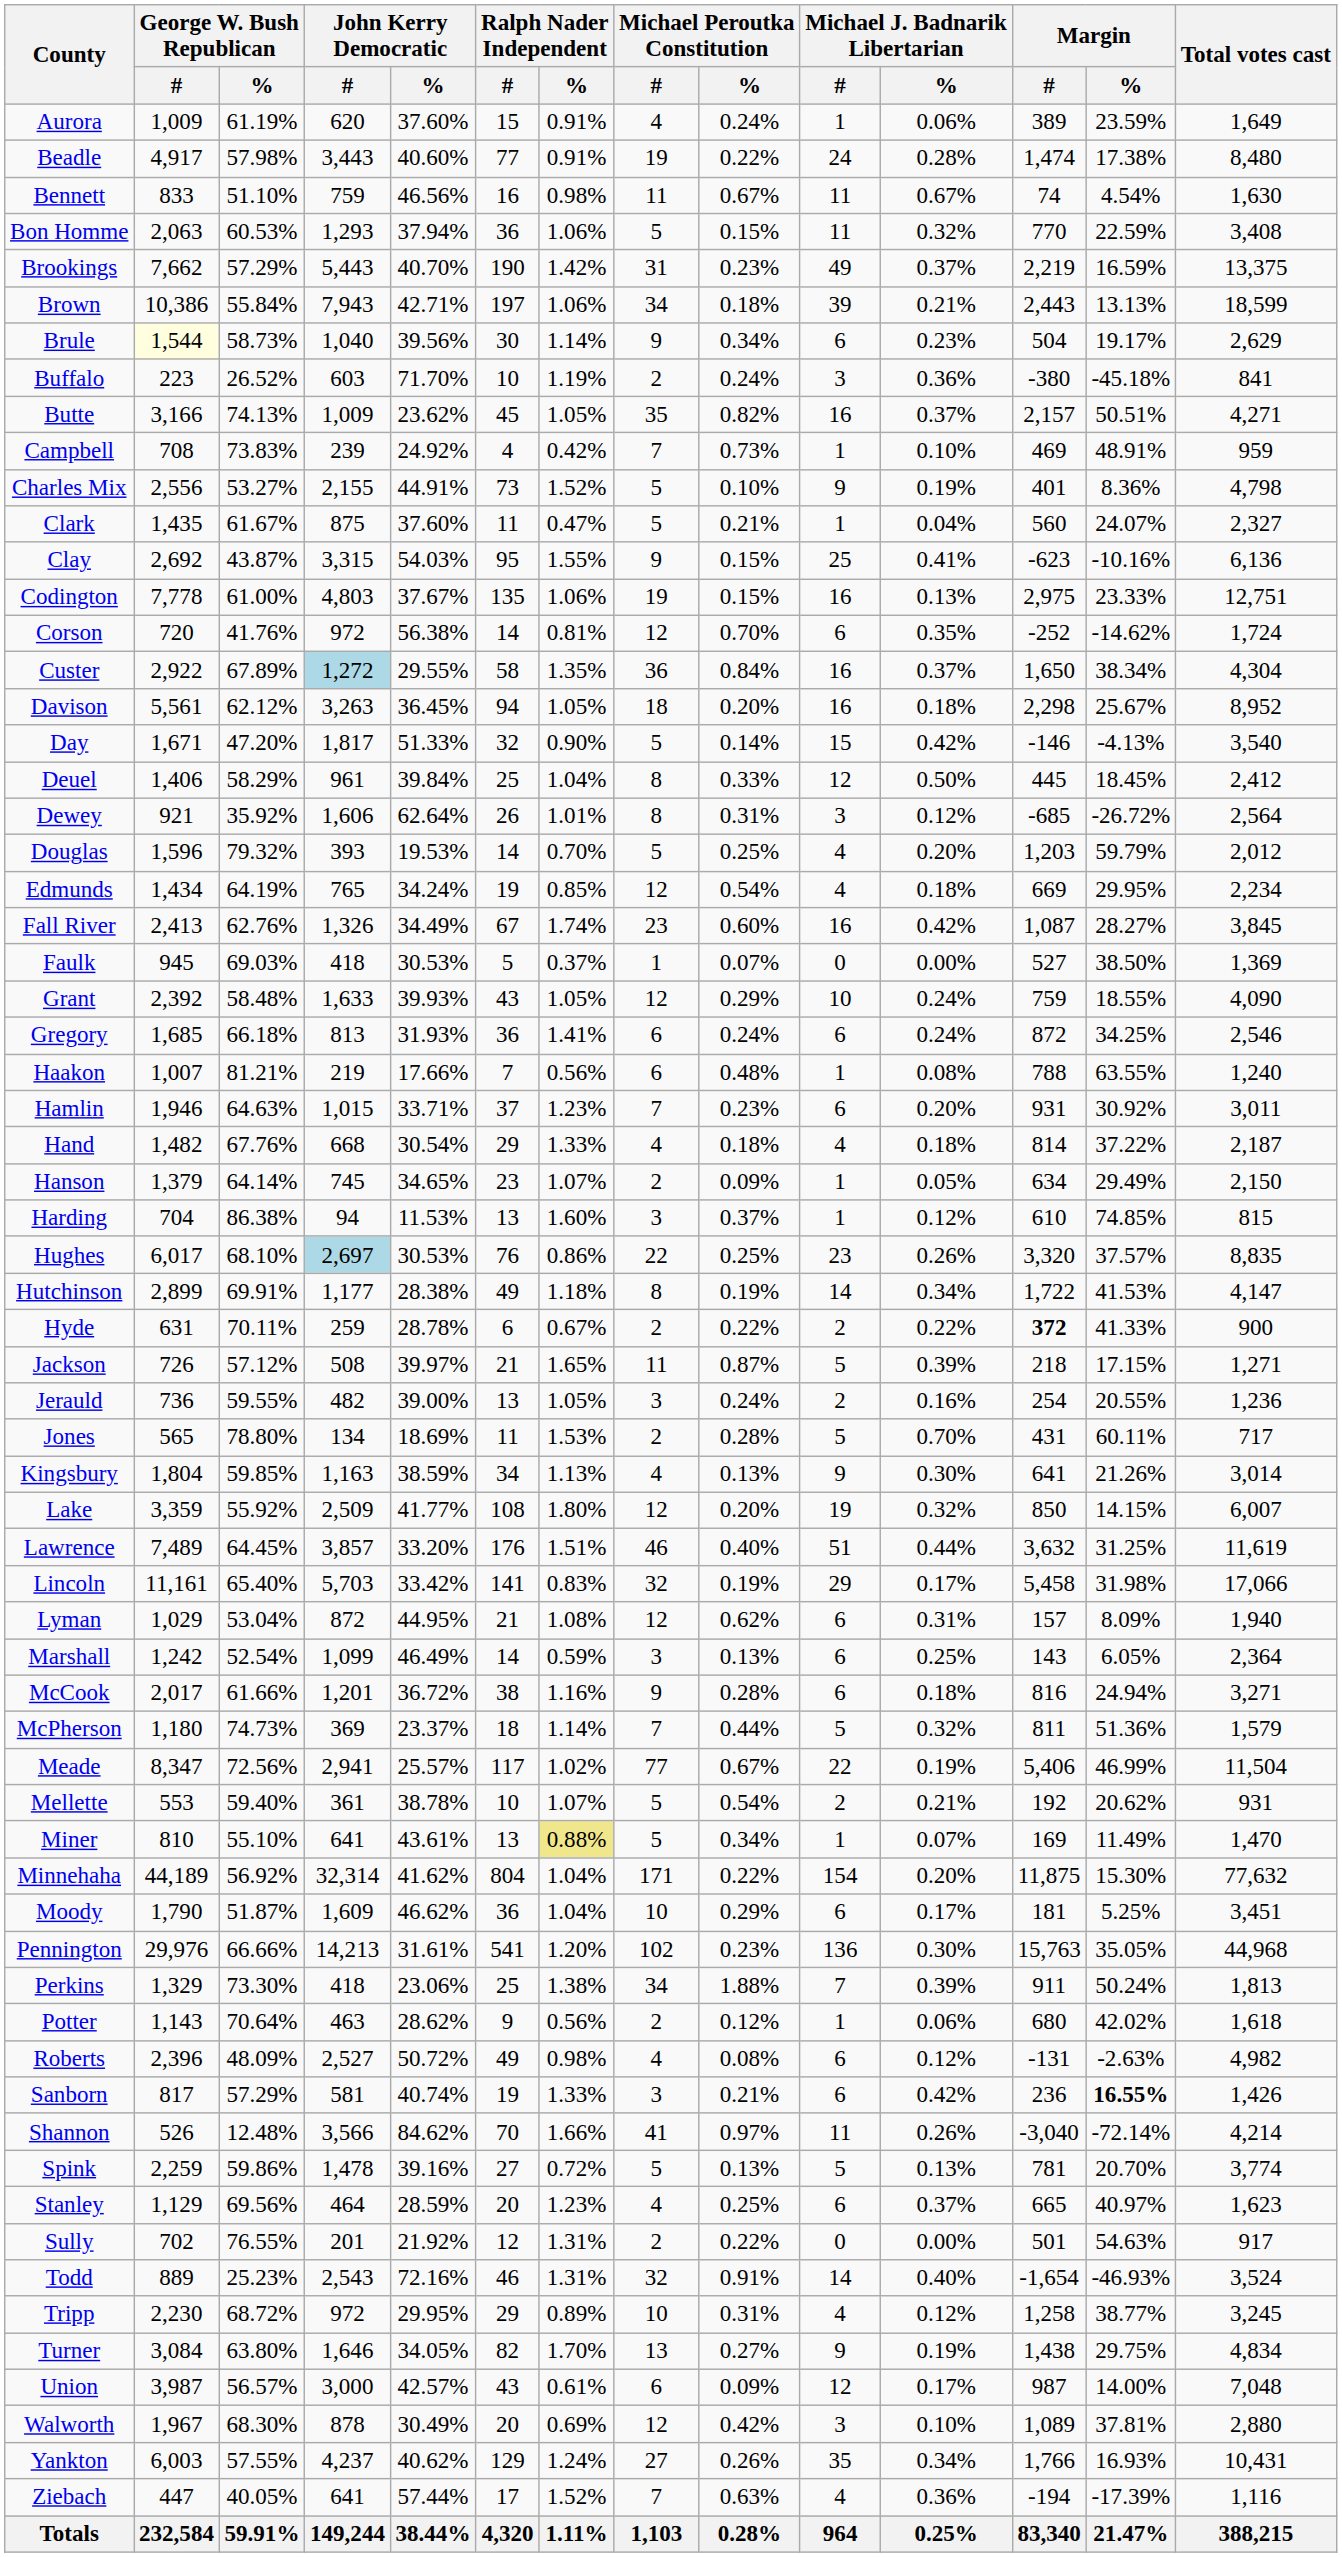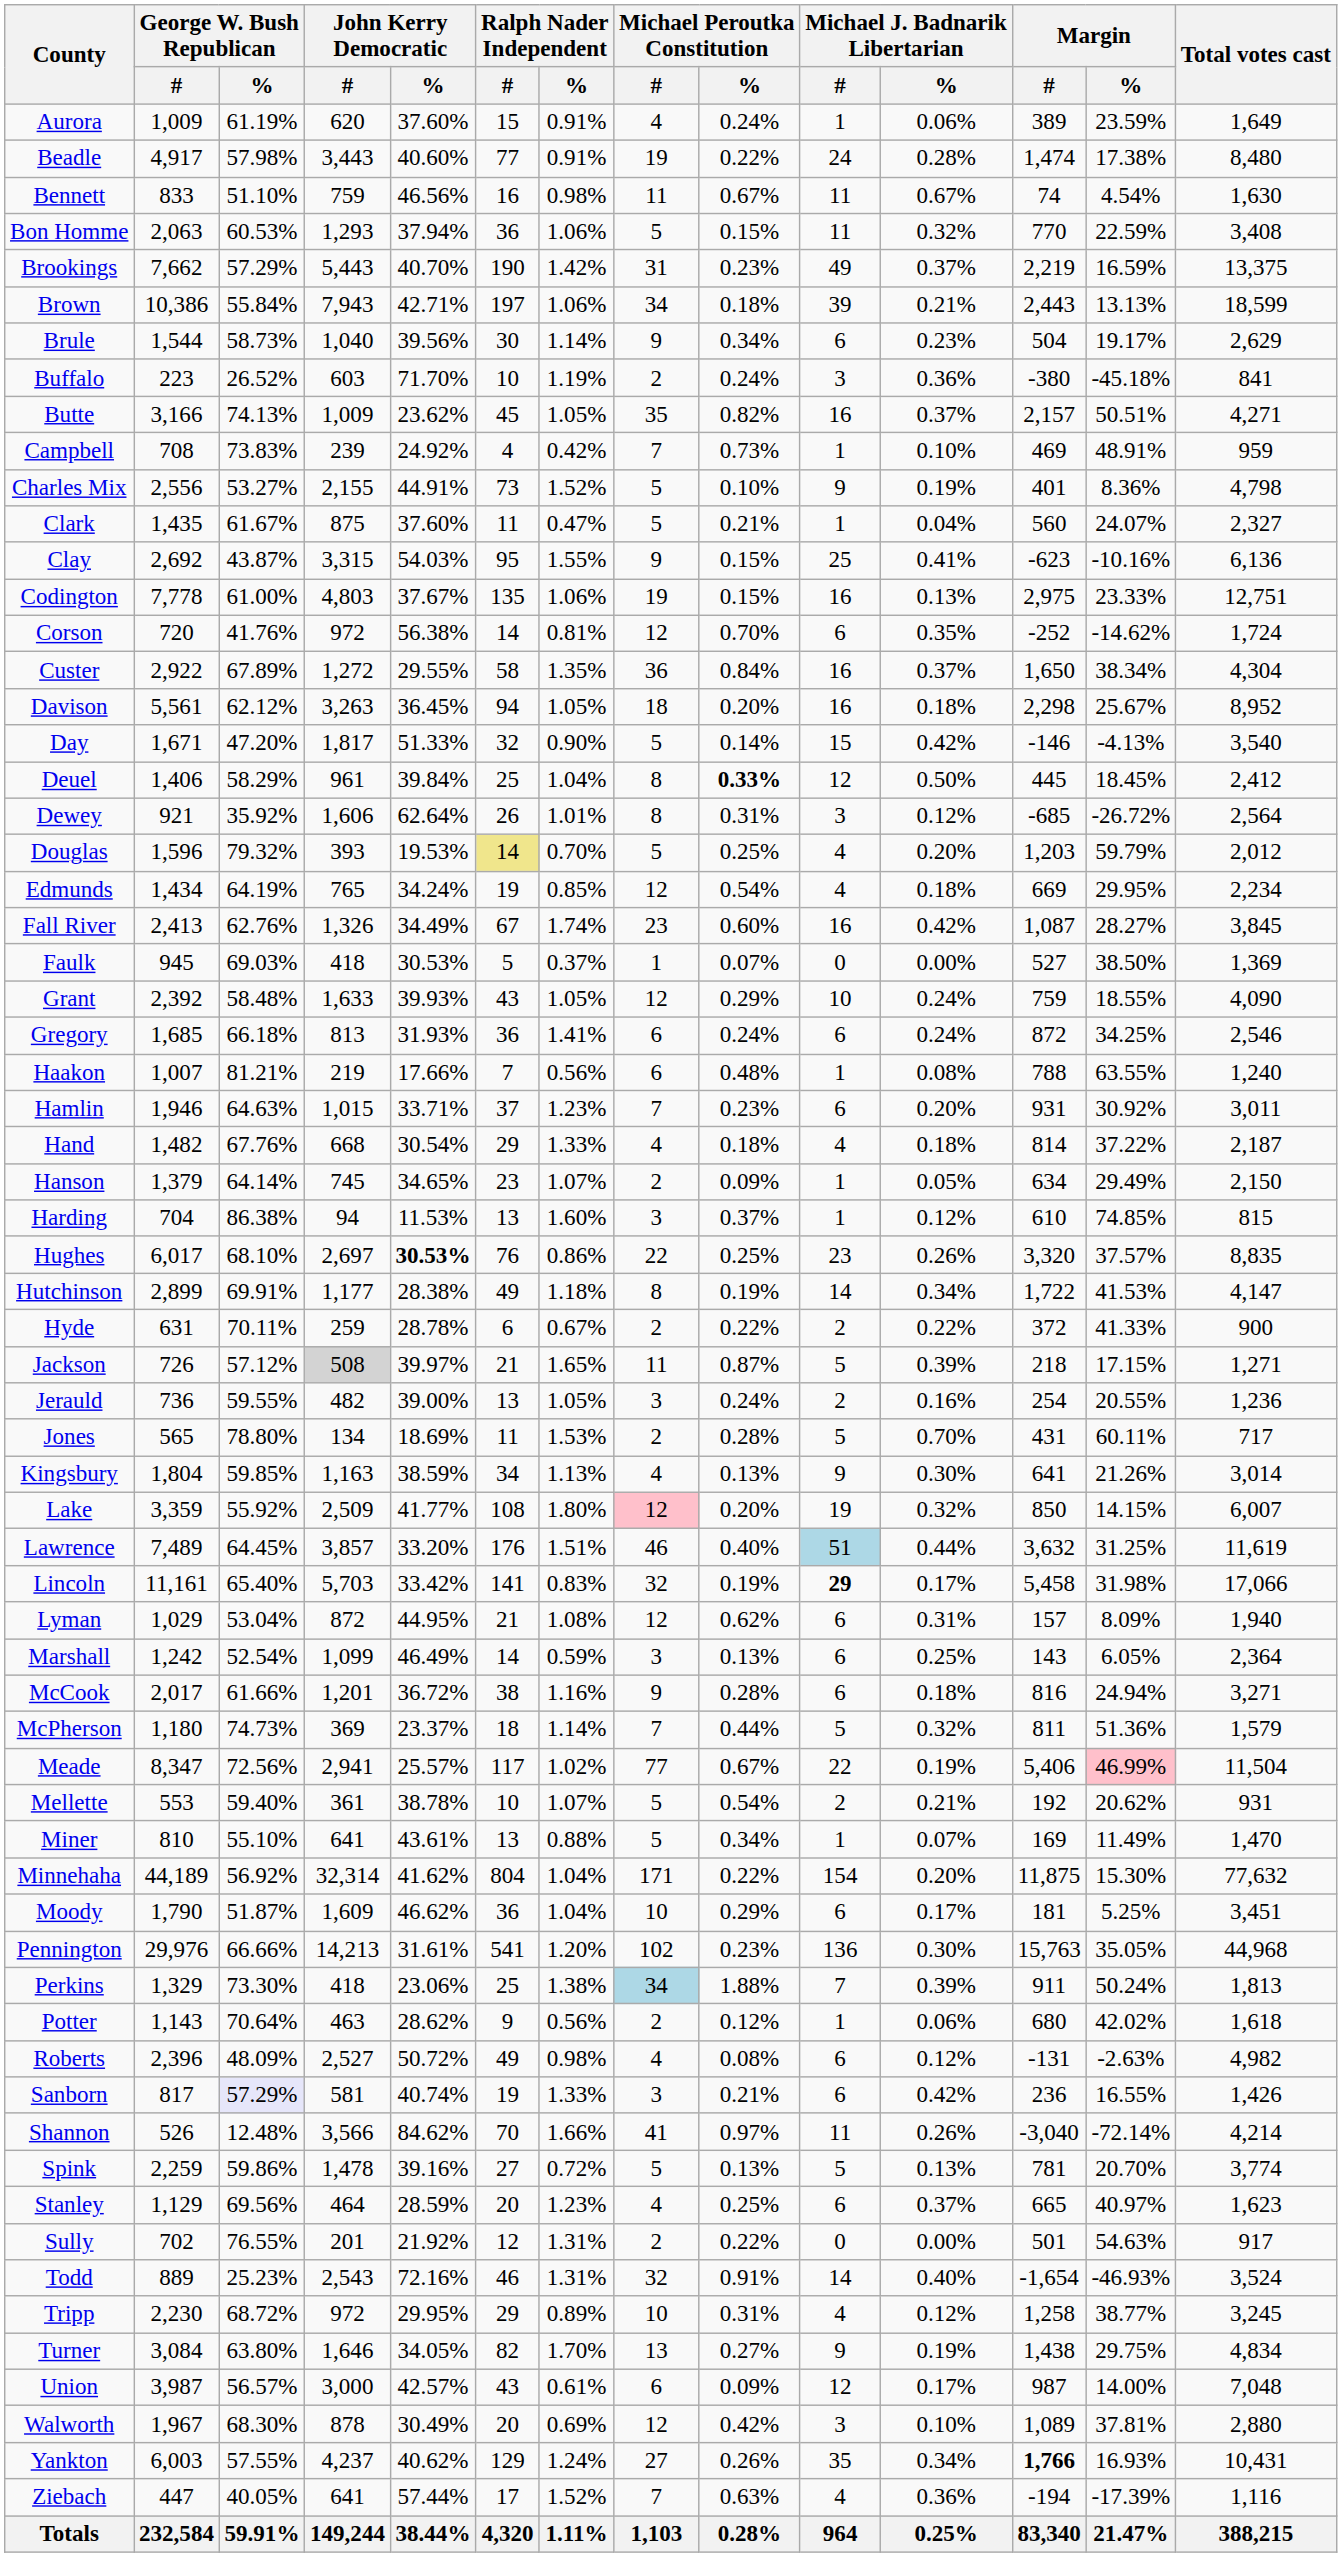(176, 341) lightyellow background -> (176, 341) no background
(347, 669) lightblue background -> (347, 669) no background
(749, 779) normal -> (749, 779) bold
(508, 852) no background -> (508, 852) khaki background
(347, 1254) lightblue background -> (347, 1254) no background
(433, 1254) normal -> (433, 1254) bold
(1049, 1327) bold -> (1049, 1327) normal
(347, 1364) no background -> (347, 1364) lightgrey background
(656, 1510) no background -> (656, 1510) pink background
(840, 1546) no background -> (840, 1546) lightblue background
(840, 1583) normal -> (840, 1583) bold
(1131, 1766) no background -> (1131, 1766) pink background
(577, 1839) khaki background -> (577, 1839) no background
(656, 1985) no background -> (656, 1985) lightblue background
(262, 2094) no background -> (262, 2094) lavender background
(1131, 2094) bold -> (1131, 2094) normal
(1049, 2460) normal -> (1049, 2460) bold
